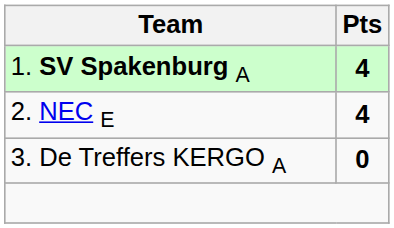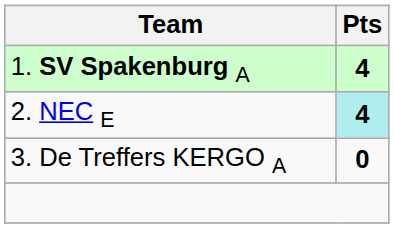(362, 114) no background -> (362, 114) paleturquoise background
